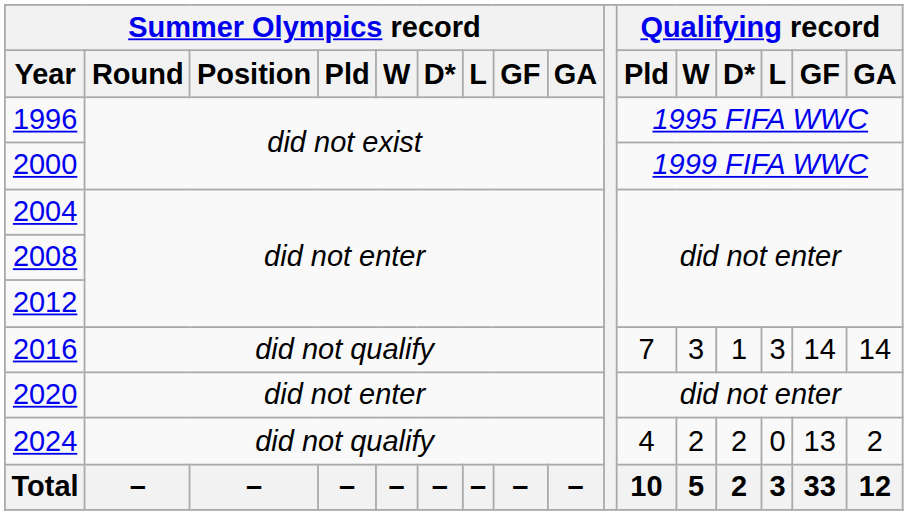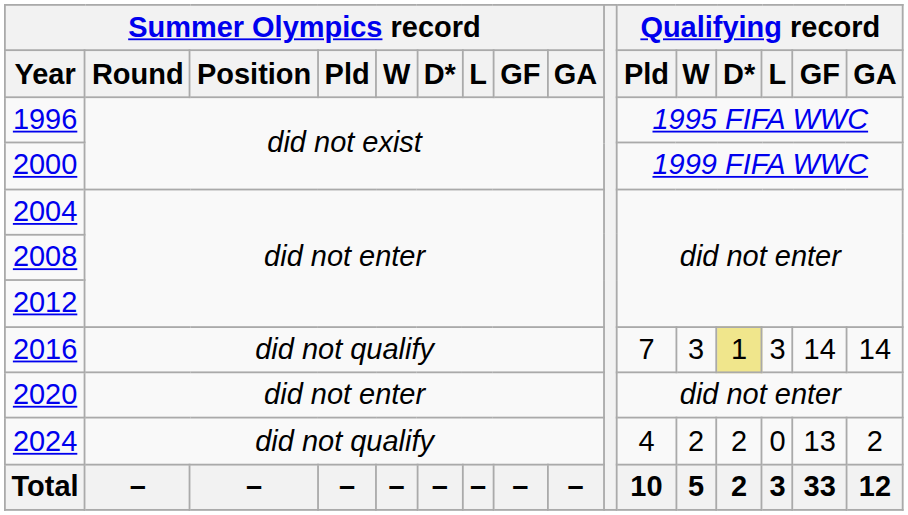(739, 348) no background -> (739, 348) khaki background
